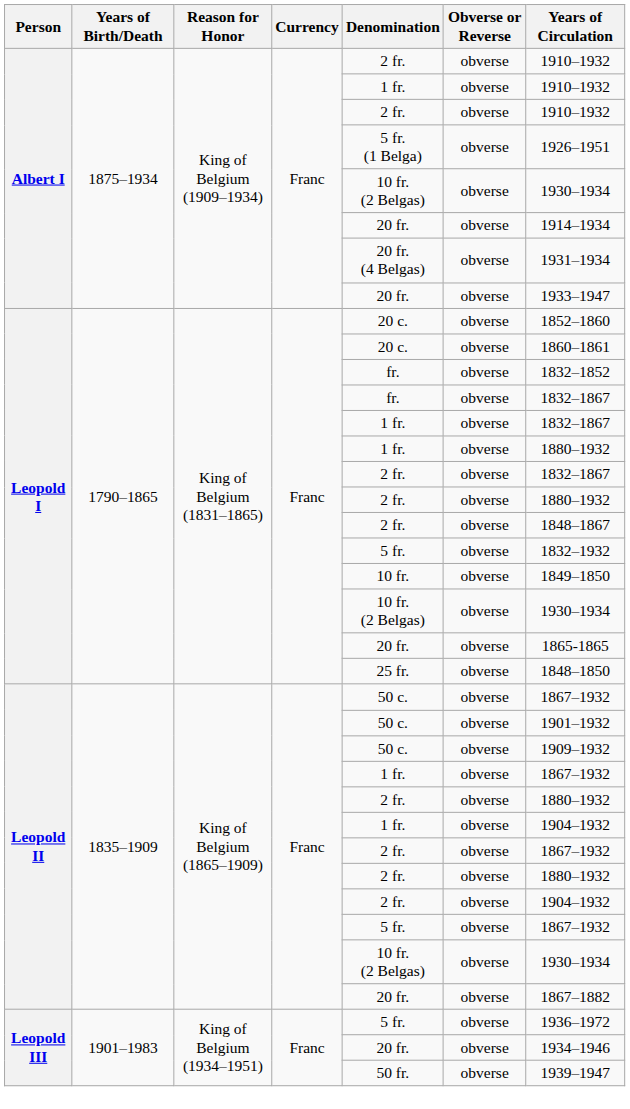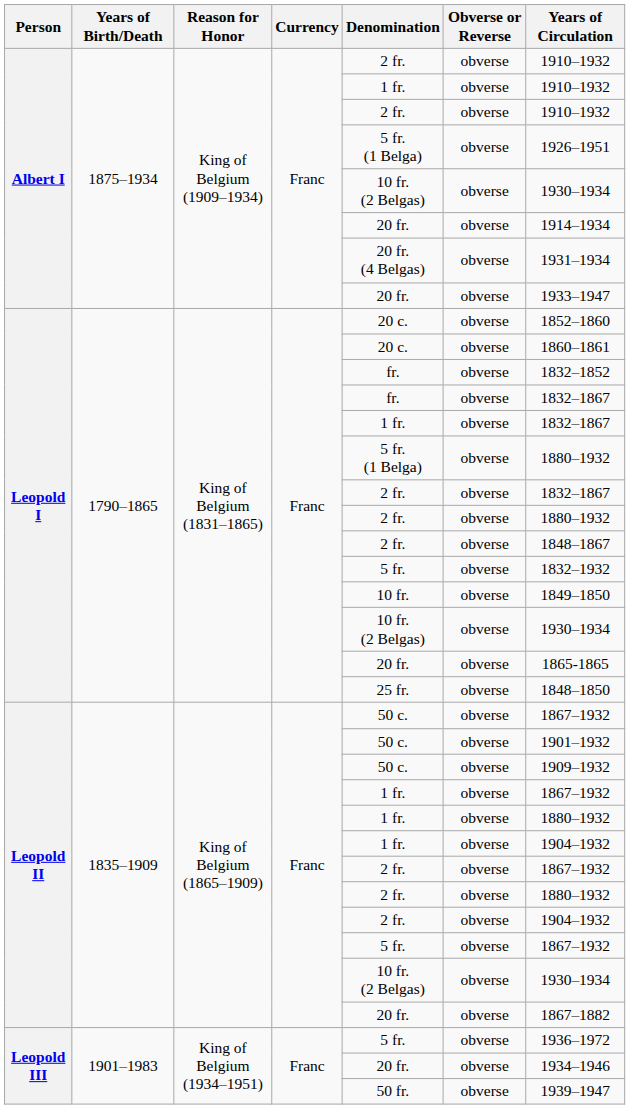(393, 448) 1 fr. -> (393, 457) 5 fr. (1 Belga)
(393, 799) 2 fr. -> (393, 817) 1 fr.
